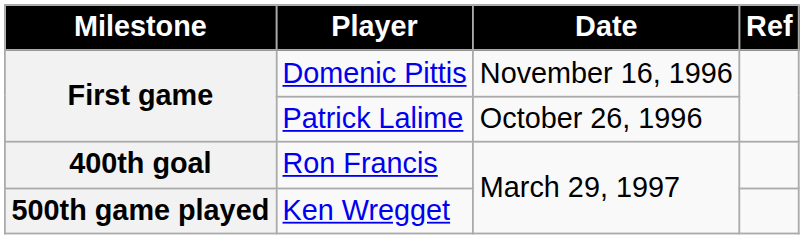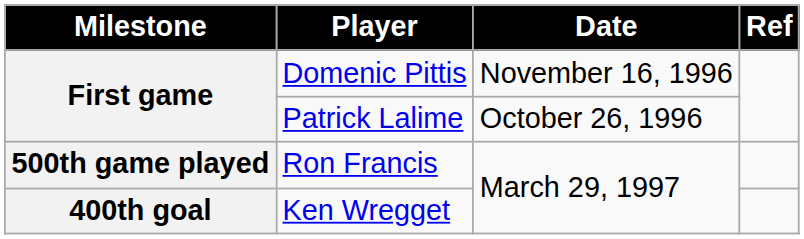(140, 164) 400th goal -> (140, 164) 500th game played
(140, 210) 500th game played -> (140, 210) 400th goal
